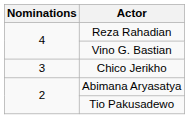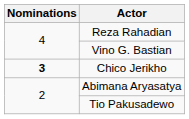(42, 68) normal -> (42, 68) bold
